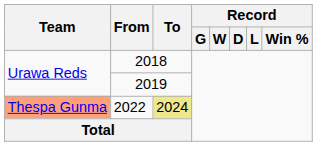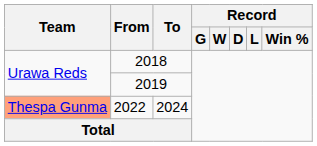(172, 107) khaki background -> (172, 107) no background
